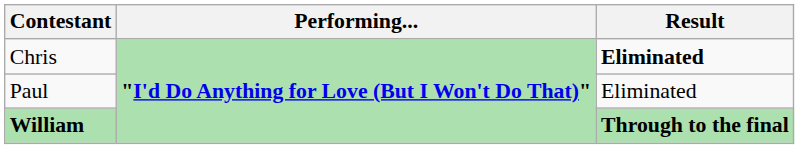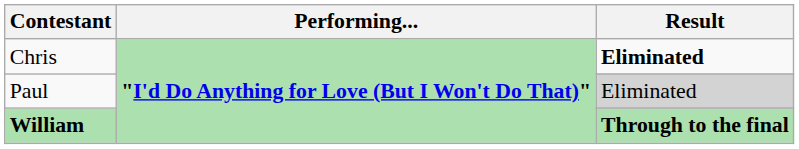(649, 90) no background -> (649, 90) lightgrey background
